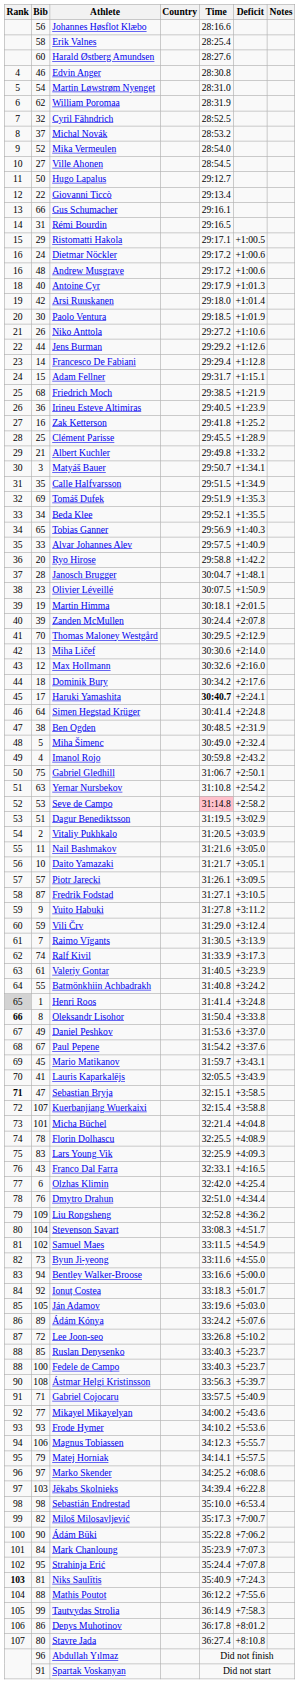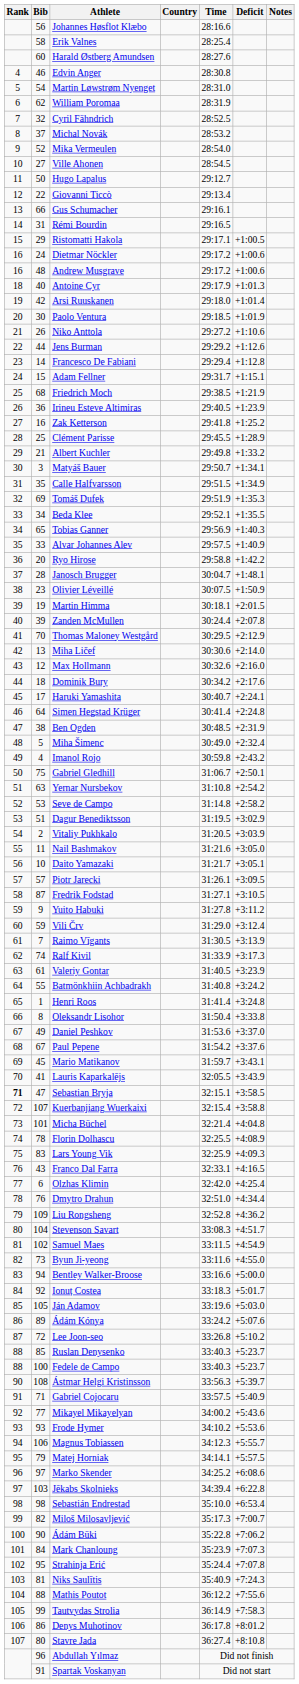(216, 697) bold -> (216, 697) normal
(216, 803) pink background -> (216, 803) no background
(18, 1001) lightgrey background -> (18, 1001) no background
(18, 1016) bold -> (18, 1016) normal
(18, 1580) bold -> (18, 1580) normal
